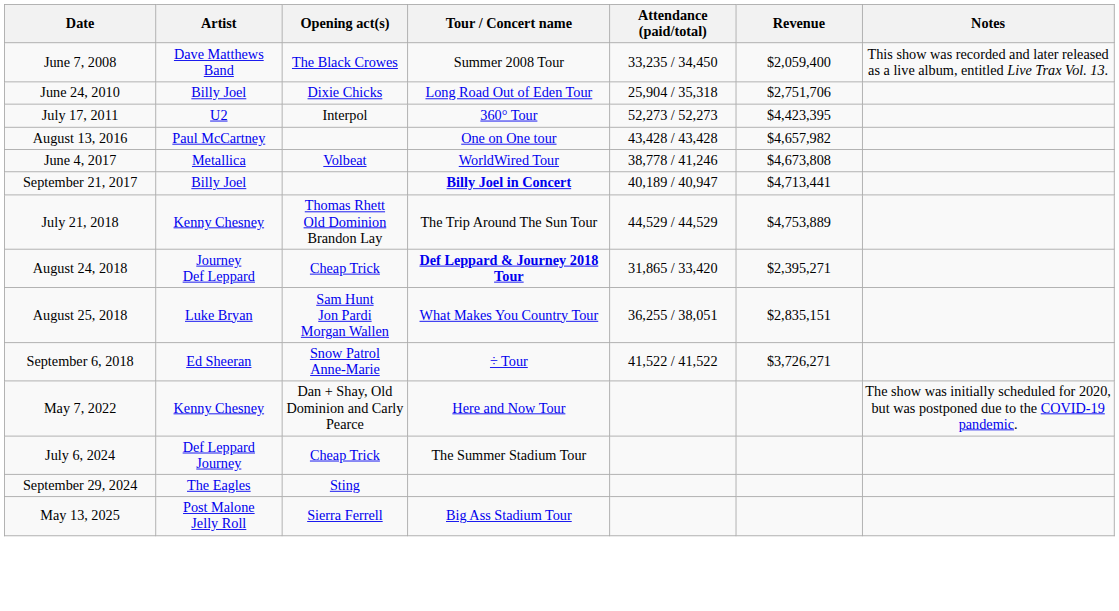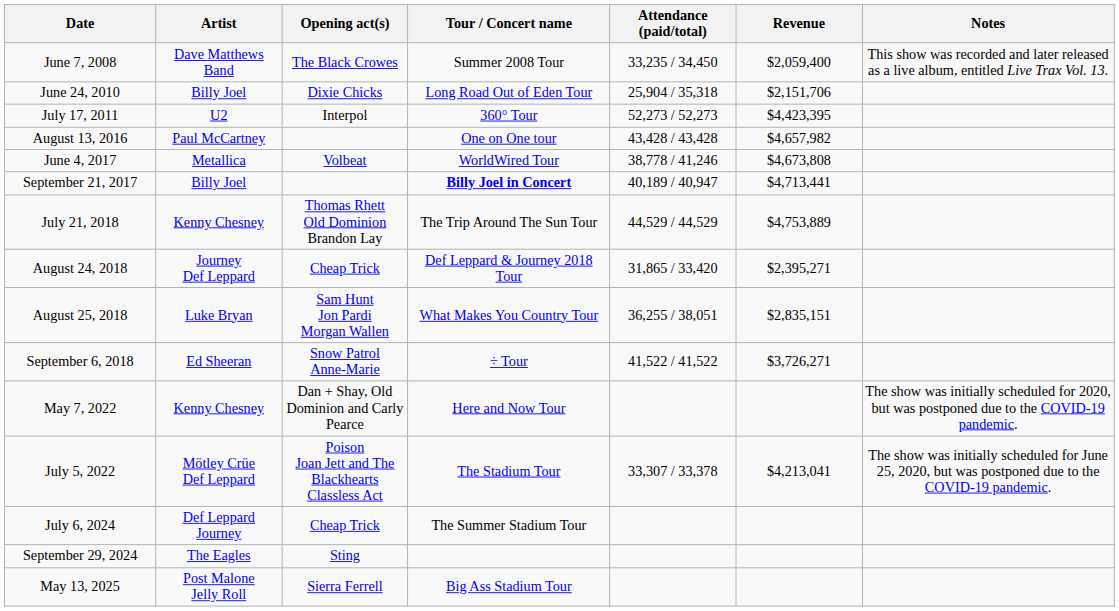(799, 92) $2,751,706 -> (799, 92) $2,151,706
(509, 268) bold -> (509, 268) normal
+ row: (80, 471)
